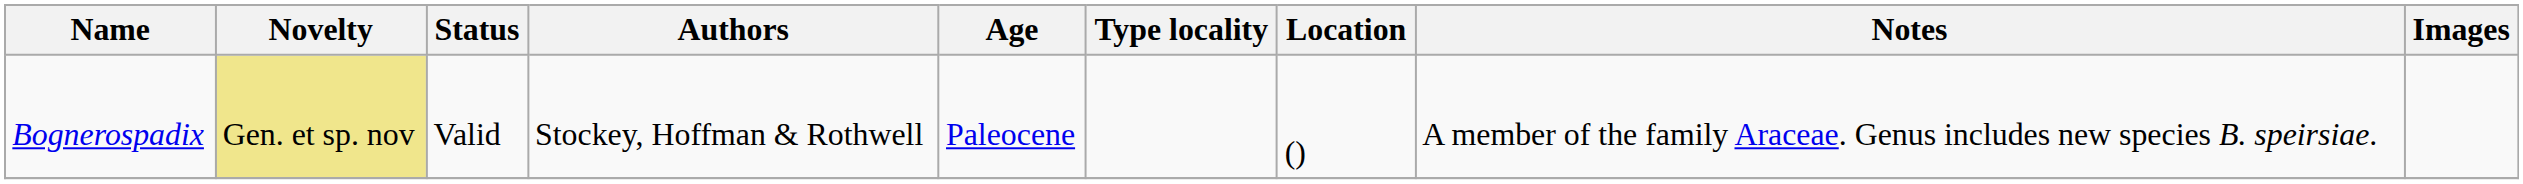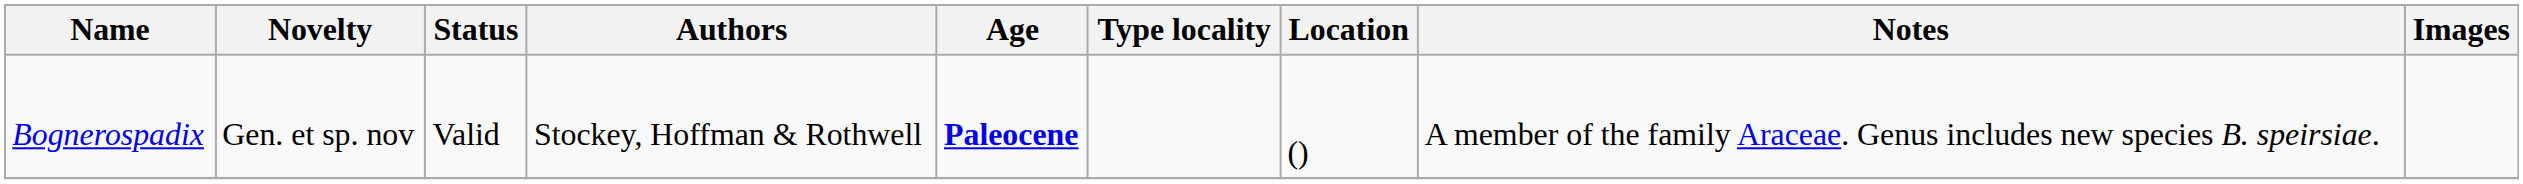(319, 133) khaki background -> (318, 133) no background
(1011, 133) normal -> (1011, 133) bold
